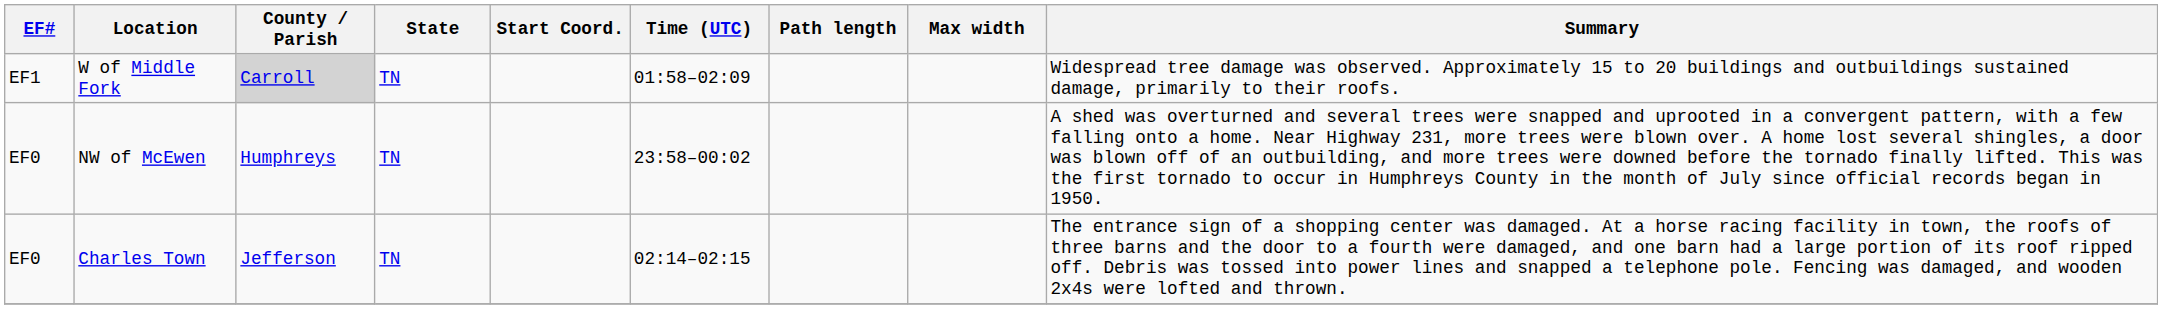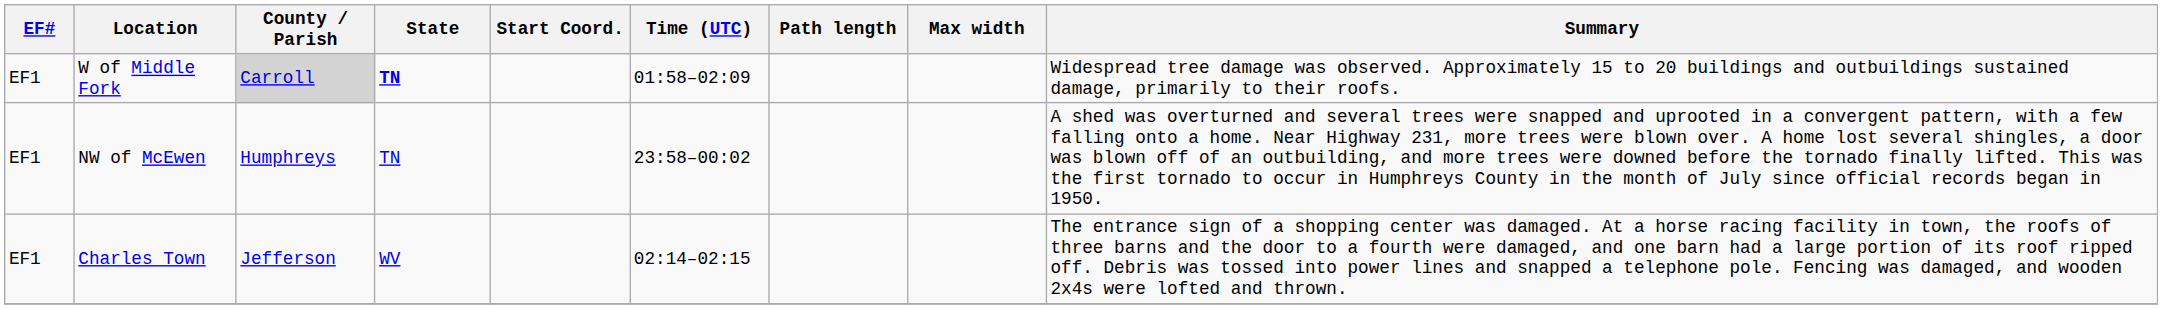(390, 79) normal -> (390, 79) bold
(25, 158) EF0 -> (25, 158) EF1
(25, 259) EF0 -> (25, 259) EF1
(390, 259) TN -> (390, 259) WV
